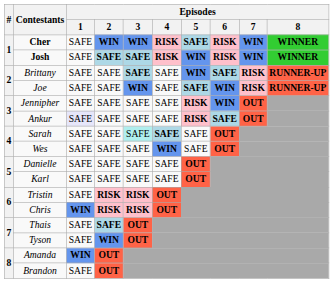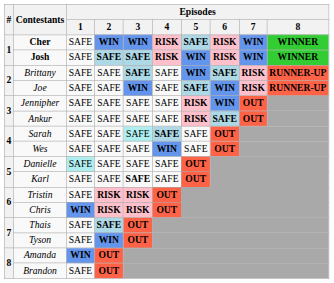(80, 118) lavender background -> (80, 118) no background
(80, 164) no background -> (80, 164) paleturquoise background
(138, 179) normal -> (138, 179) bold
